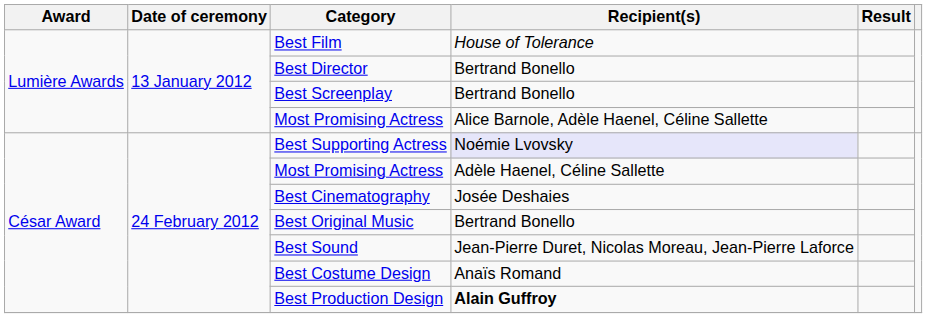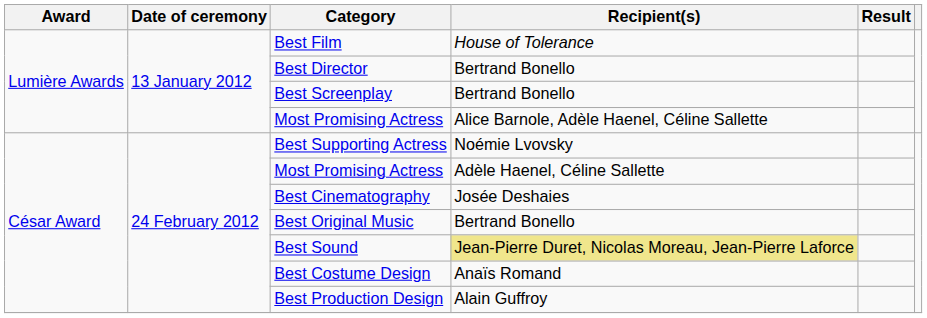(514, 145) lavender background -> (514, 145) no background
(654, 247) no background -> (654, 247) khaki background
(505, 299) bold -> (501, 299) normal
